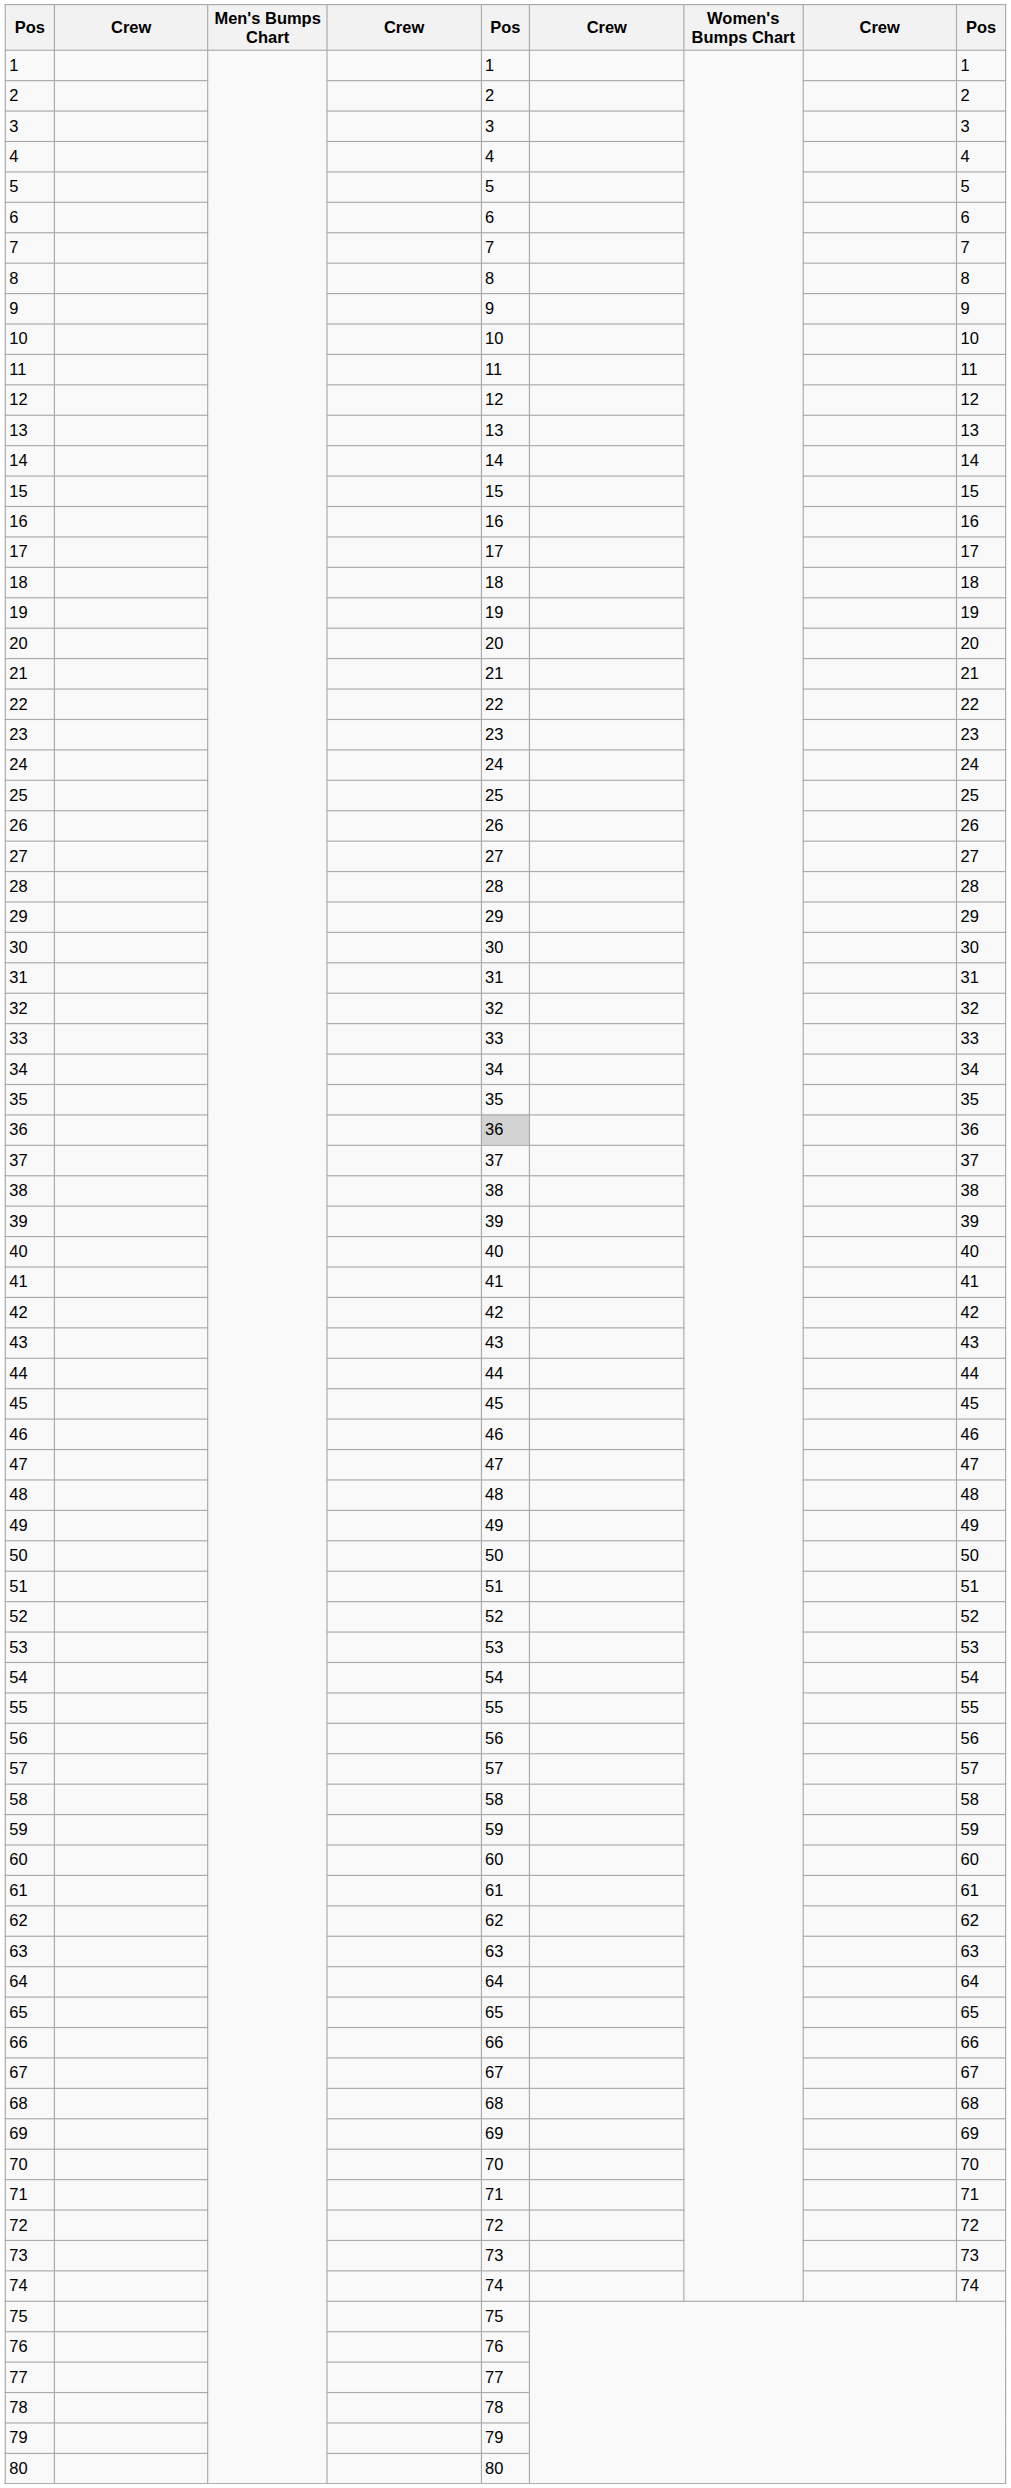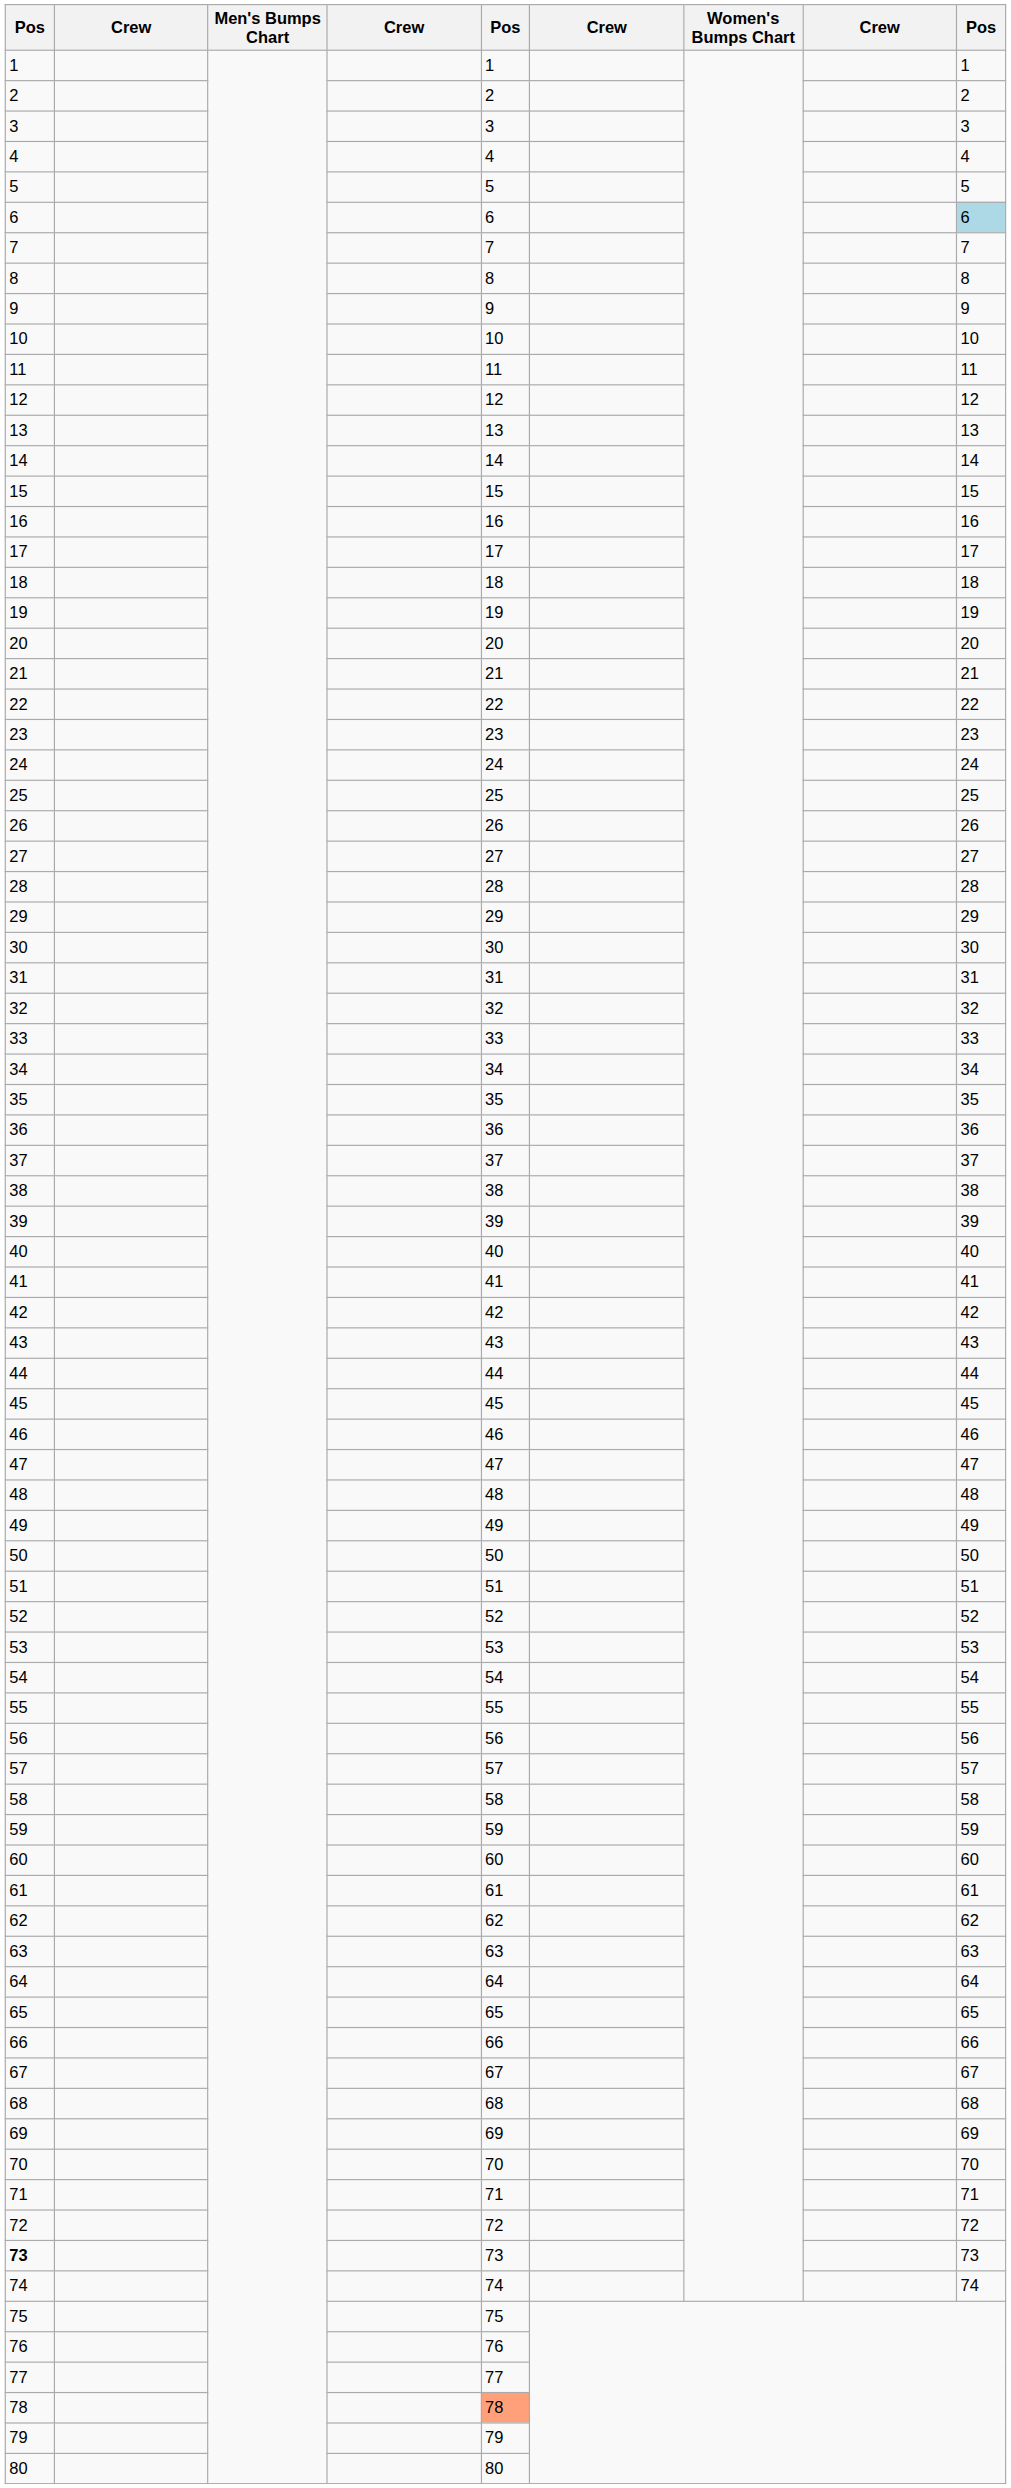(965, 217) no background -> (965, 217) lightblue background
(494, 1130) lightgrey background -> (494, 1130) no background
(19, 2255) normal -> (19, 2255) bold
(494, 2407) no background -> (494, 2407) lightsalmon background
